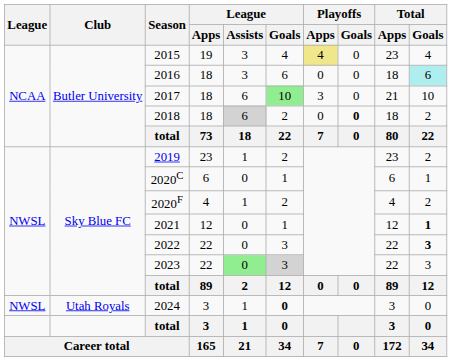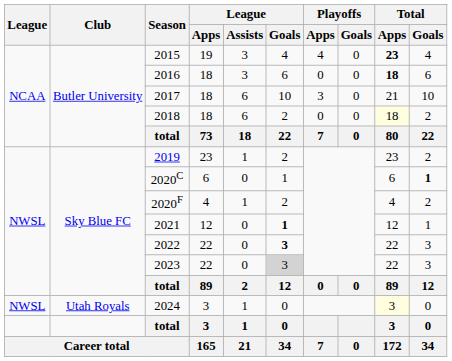(320, 55) khaki background -> (320, 55) no background
(392, 55) normal -> (392, 55) bold
(392, 75) normal -> (392, 75) bold
(428, 75) paleturquoise background -> (428, 75) no background
(285, 95) lightgreen background -> (285, 95) no background
(245, 116) lightgrey background -> (245, 116) no background
(356, 116) bold -> (356, 116) normal
(392, 116) no background -> (392, 116) lightyellow background
(428, 178) normal -> (428, 178) bold
(285, 224) normal -> (285, 224) bold
(428, 224) bold -> (428, 224) normal
(285, 244) normal -> (285, 244) bold
(428, 244) bold -> (428, 244) normal
(245, 265) lightgreen background -> (245, 265) no background
(285, 305) bold -> (285, 305) normal
(392, 305) no background -> (392, 305) lightyellow background
